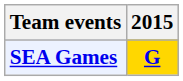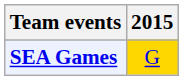(152, 57) bold -> (152, 57) normal
